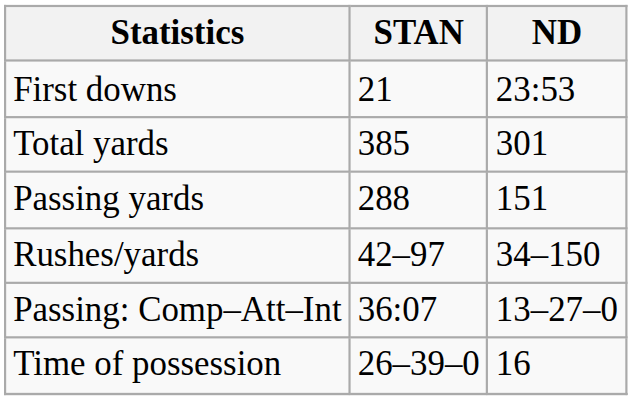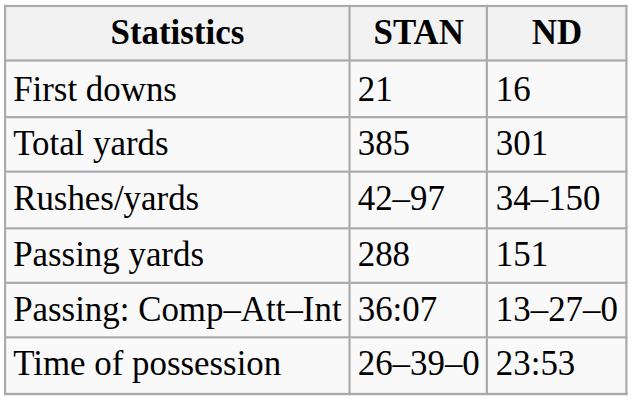(536, 88) 23:53 -> (513, 88) 16
rows swapped: (106, 254) <-> (109, 198)
(513, 364) 16 -> (536, 364) 23:53
